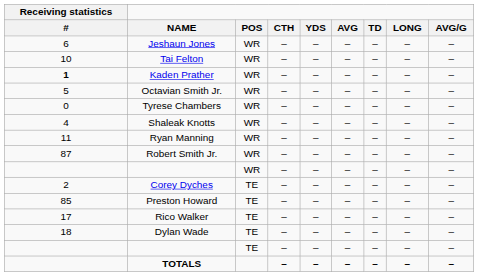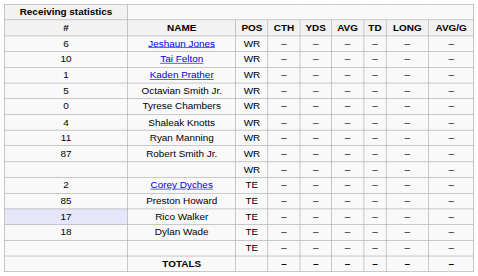(66, 75) bold -> (66, 75) normal
(66, 216) no background -> (66, 216) lavender background
